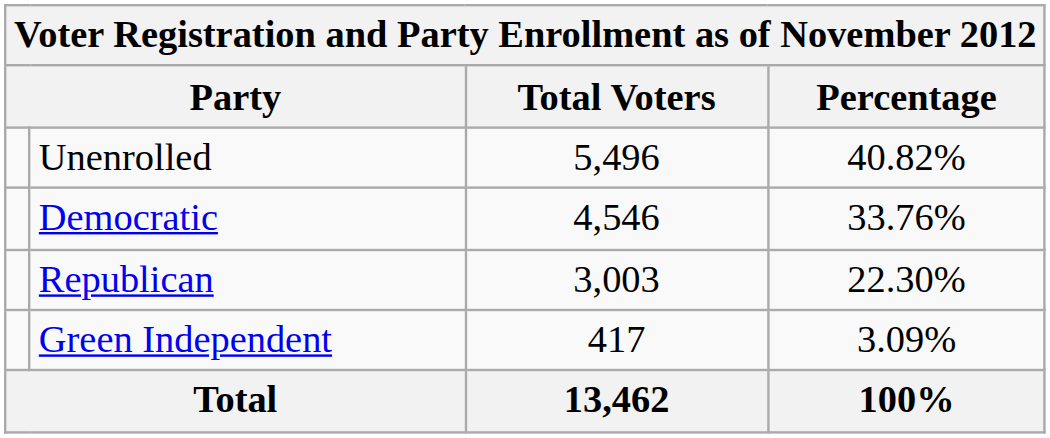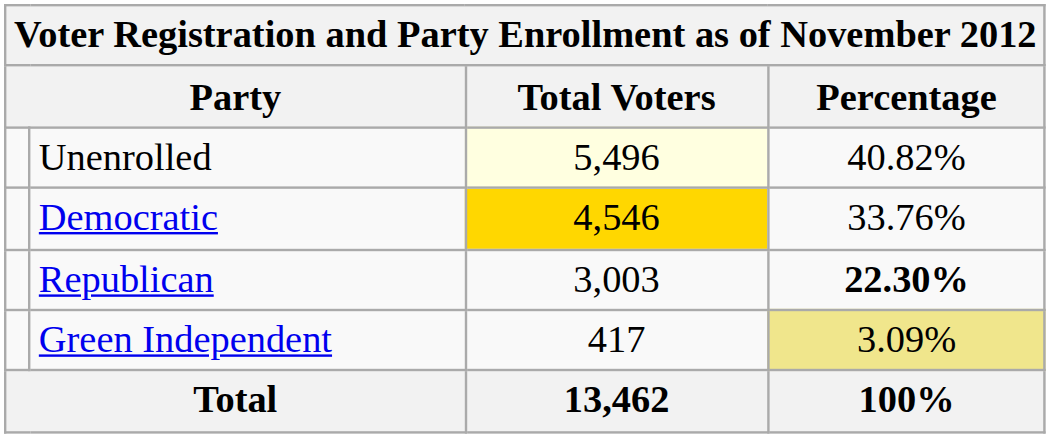(617, 156) no background -> (617, 156) lightyellow background
(617, 217) no background -> (617, 217) gold background
(907, 278) normal -> (907, 278) bold
(907, 339) no background -> (907, 339) khaki background
